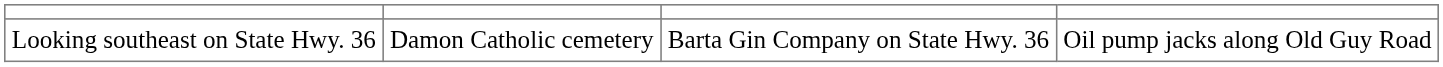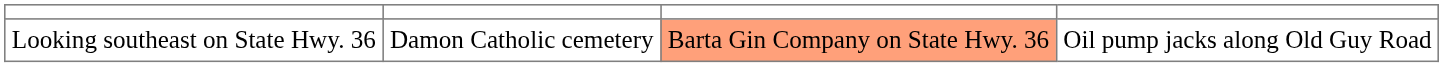(858, 39) no background -> (858, 39) lightsalmon background
